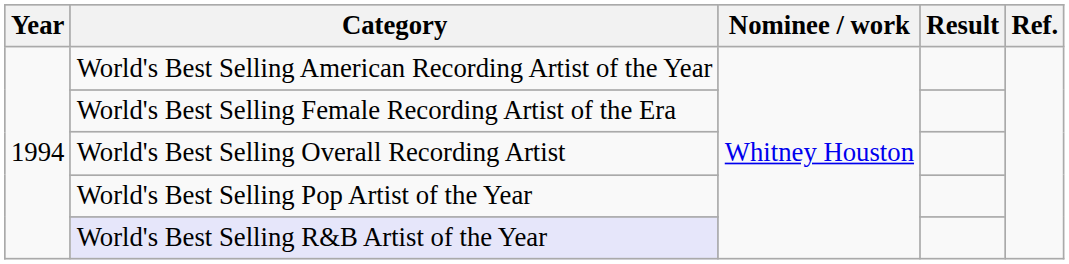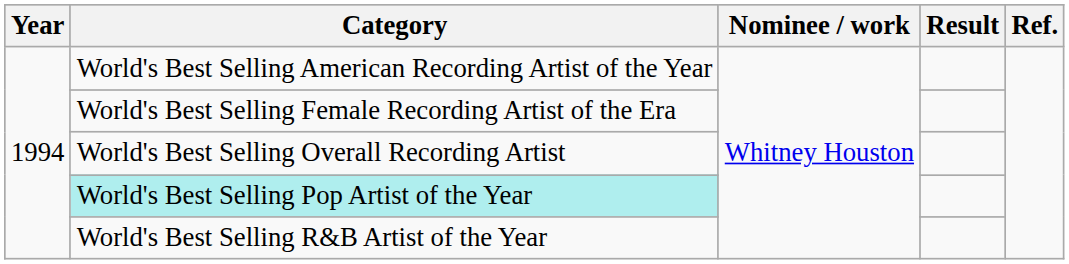(304, 195) no background -> (304, 195) paleturquoise background
(312, 237) lavender background -> (312, 237) no background
